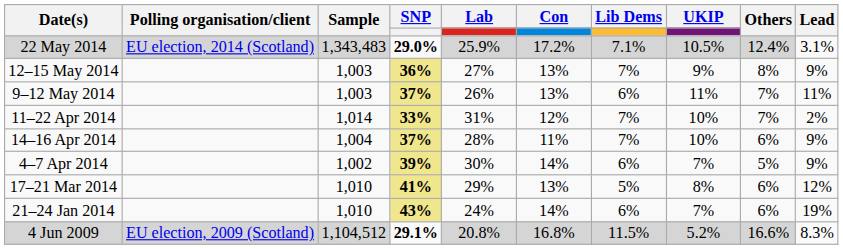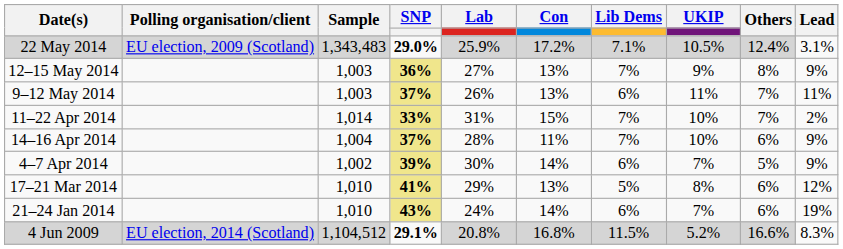(220, 47) EU election, 2014 (Scotland) -> (220, 47) EU election, 2009 (Scotland)
(554, 117) 12% -> (554, 117) 15%
(220, 233) EU election, 2009 (Scotland) -> (220, 233) EU election, 2014 (Scotland)
